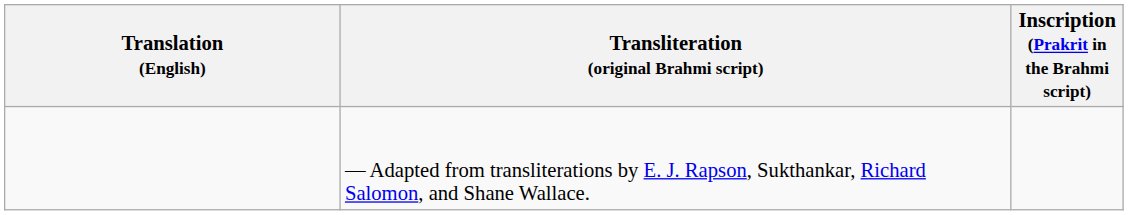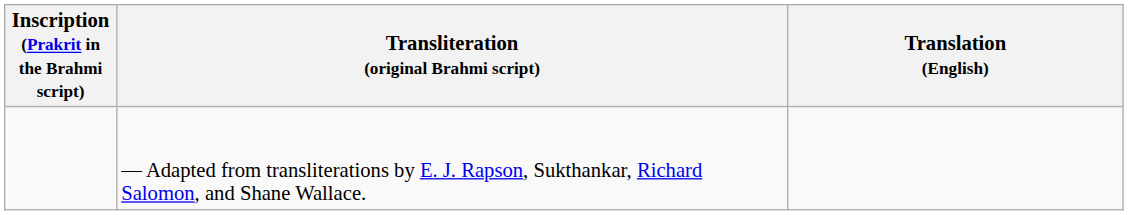columns swapped: (172, 55) <-> (1067, 55)
